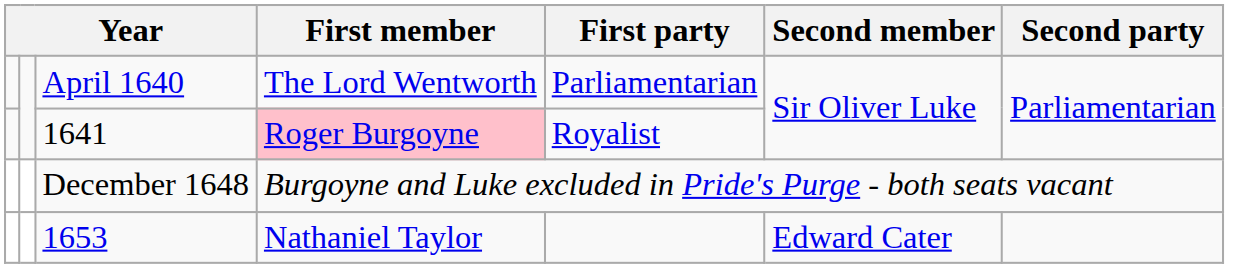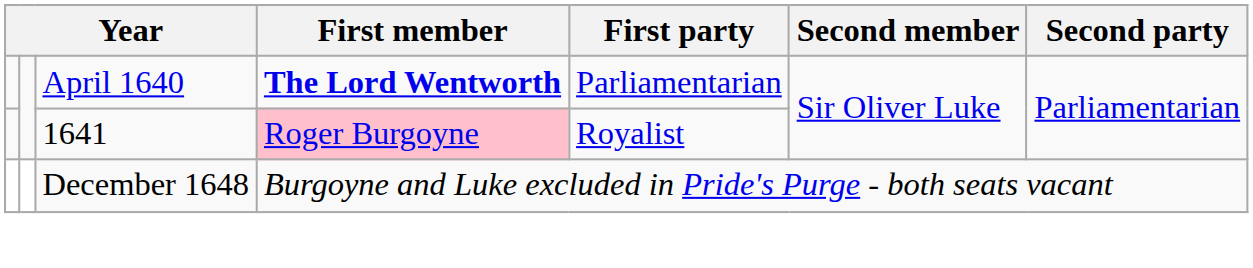(400, 81) normal -> (413, 81) bold
- row: (75, 236)
